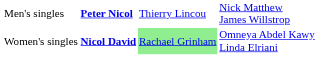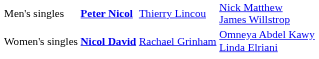(178, 41) lightgreen background -> (178, 41) no background
